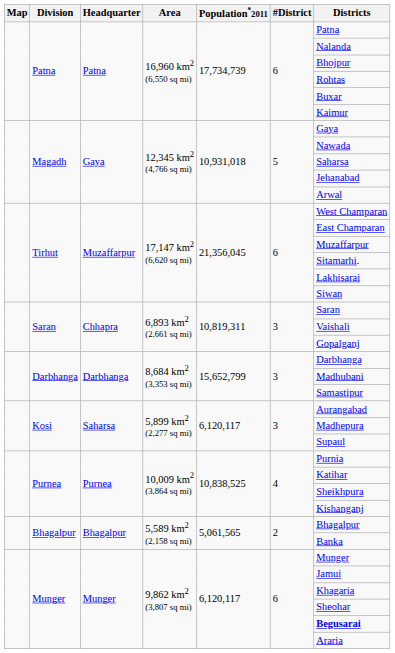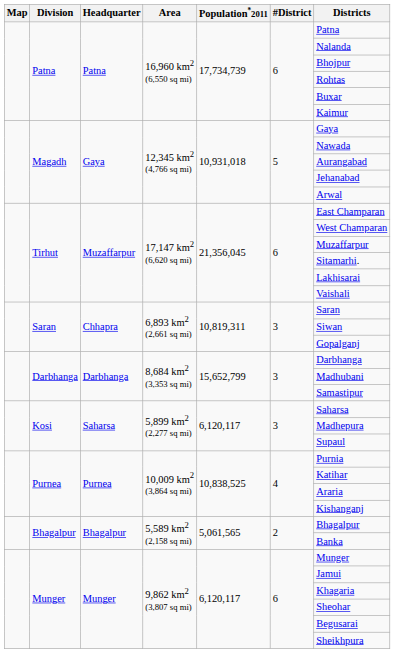(332, 162) Saharsa -> (342, 162) Aurangabad
(352, 211) West Champaran -> (350, 211) East Champaran
(350, 228) East Champaran -> (352, 228) West Champaran
(329, 294) Siwan -> (333, 294) Vaishali
(333, 327) Vaishali -> (329, 327) Siwan
(342, 409) Aurangabad -> (332, 409) Saharsa
(340, 491) Sheikhpura -> (329, 491) Araria
(338, 623) bold -> (337, 623) normal
(329, 640) Araria -> (340, 640) Sheikhpura
